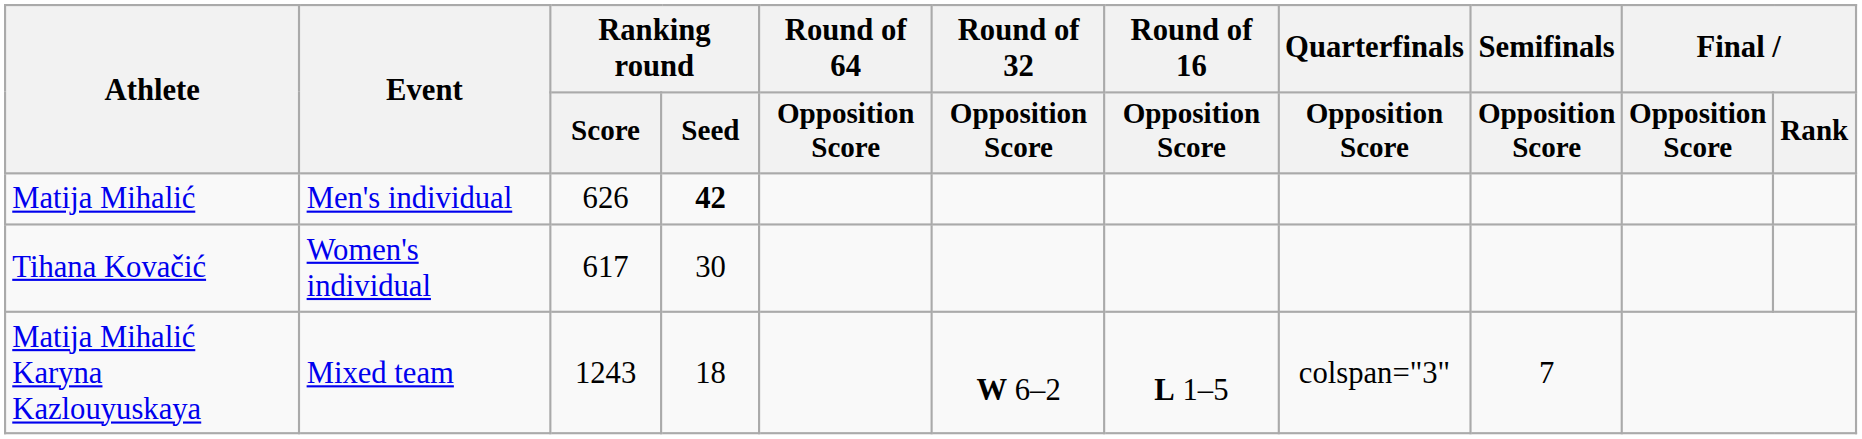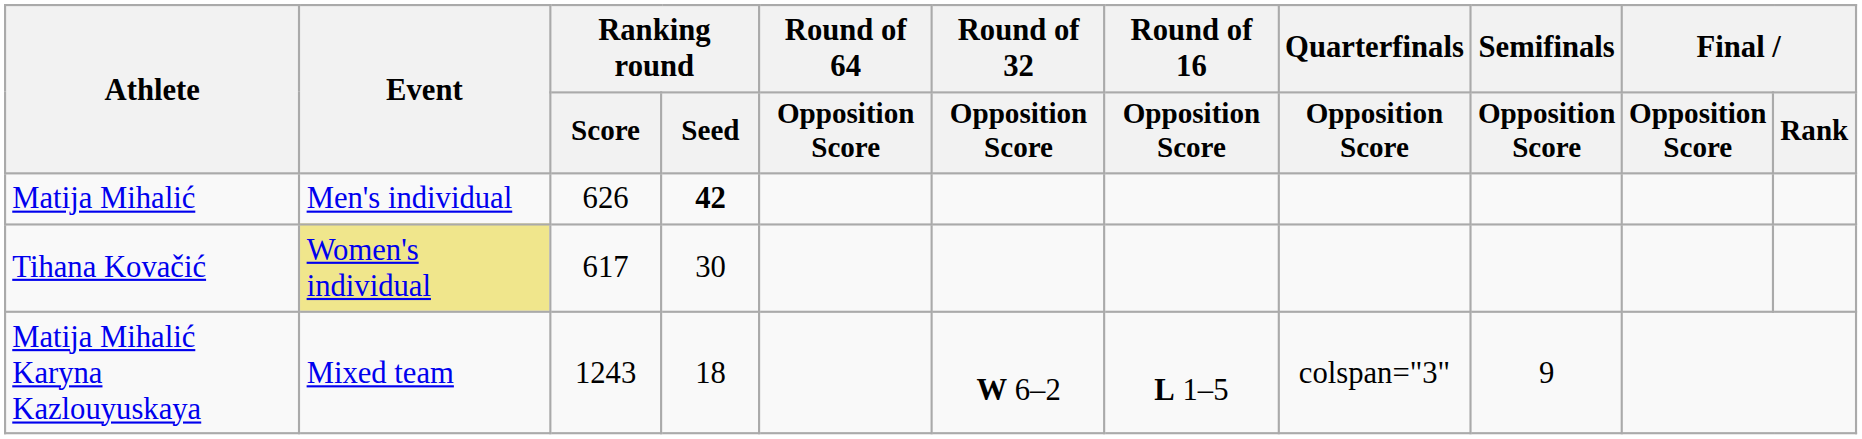(369, 267) no background -> (369, 267) khaki background
(1547, 372) 7 -> (1547, 372) 9
